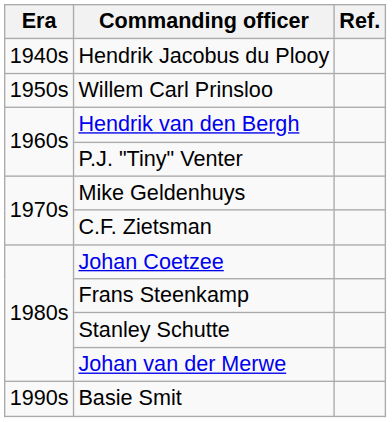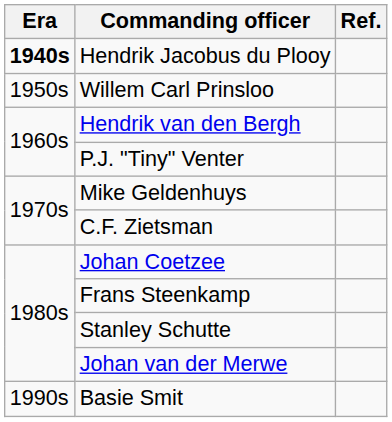(39, 55) normal -> (40, 55) bold
